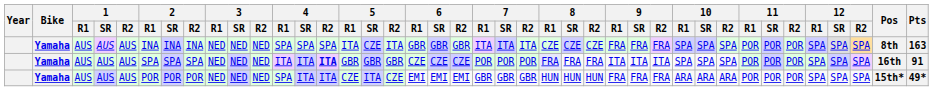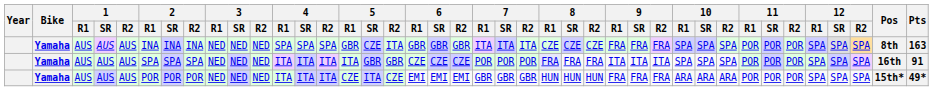(350, 45) ITA -> (350, 45) GBR
(328, 61) bold -> (328, 61) normal
(350, 61) GBR -> (350, 61) ITA
(283, 78) SPA -> (283, 78) ITA
